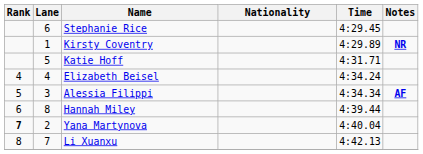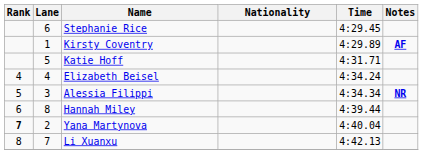(400, 45) NR -> (400, 45) AF
(400, 93) AF -> (400, 93) NR
